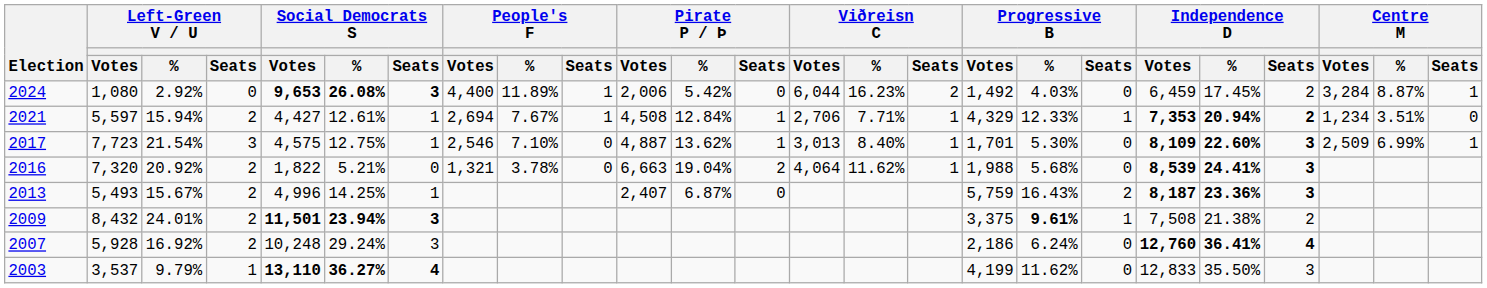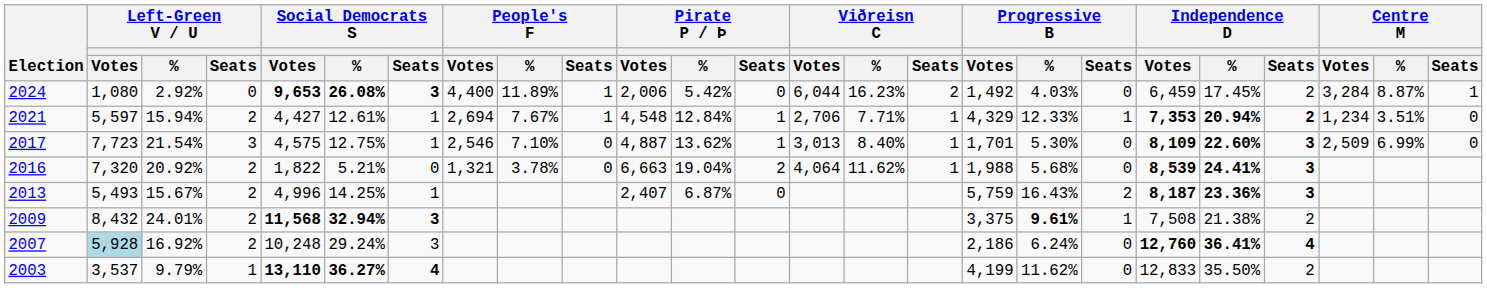(644, 119) 4,508 -> (644, 119) 4,548
(1474, 144) 1 -> (1474, 144) 0
(293, 220) 11,501 -> (293, 220) 11,568
(357, 220) 23.94% -> (357, 220) 32.94%
(115, 246) no background -> (115, 246) lightblue background
(1310, 271) 3 -> (1310, 271) 2
